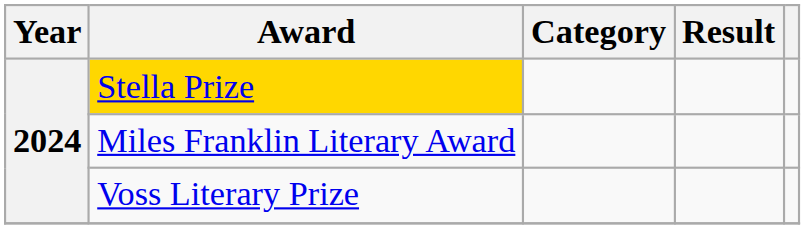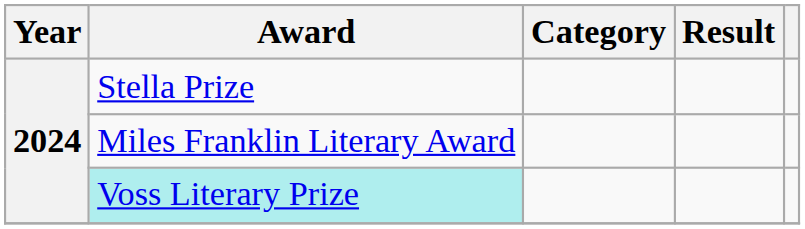(176, 85) gold background -> (176, 85) no background
(228, 194) no background -> (228, 194) paleturquoise background
